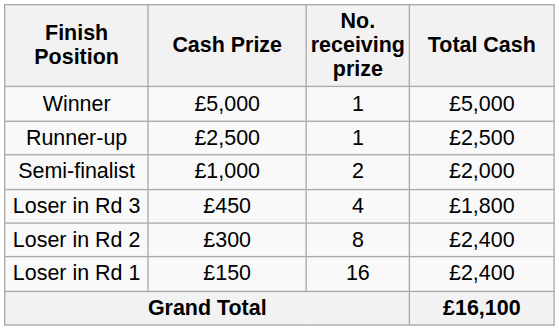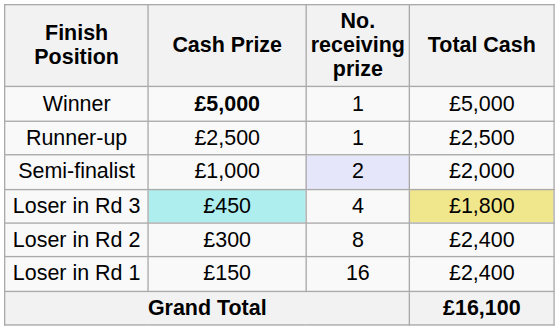(227, 103) normal -> (227, 103) bold
(358, 171) no background -> (358, 171) lavender background
(227, 205) no background -> (227, 205) paleturquoise background
(482, 205) no background -> (482, 205) khaki background
